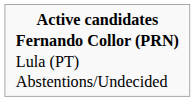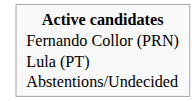(97, 41) bold -> (103, 41) normal
